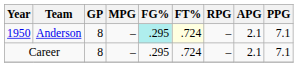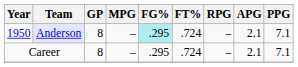(59, 33) no background -> (59, 33) lavender background
(191, 33) lightyellow background -> (191, 33) no background
